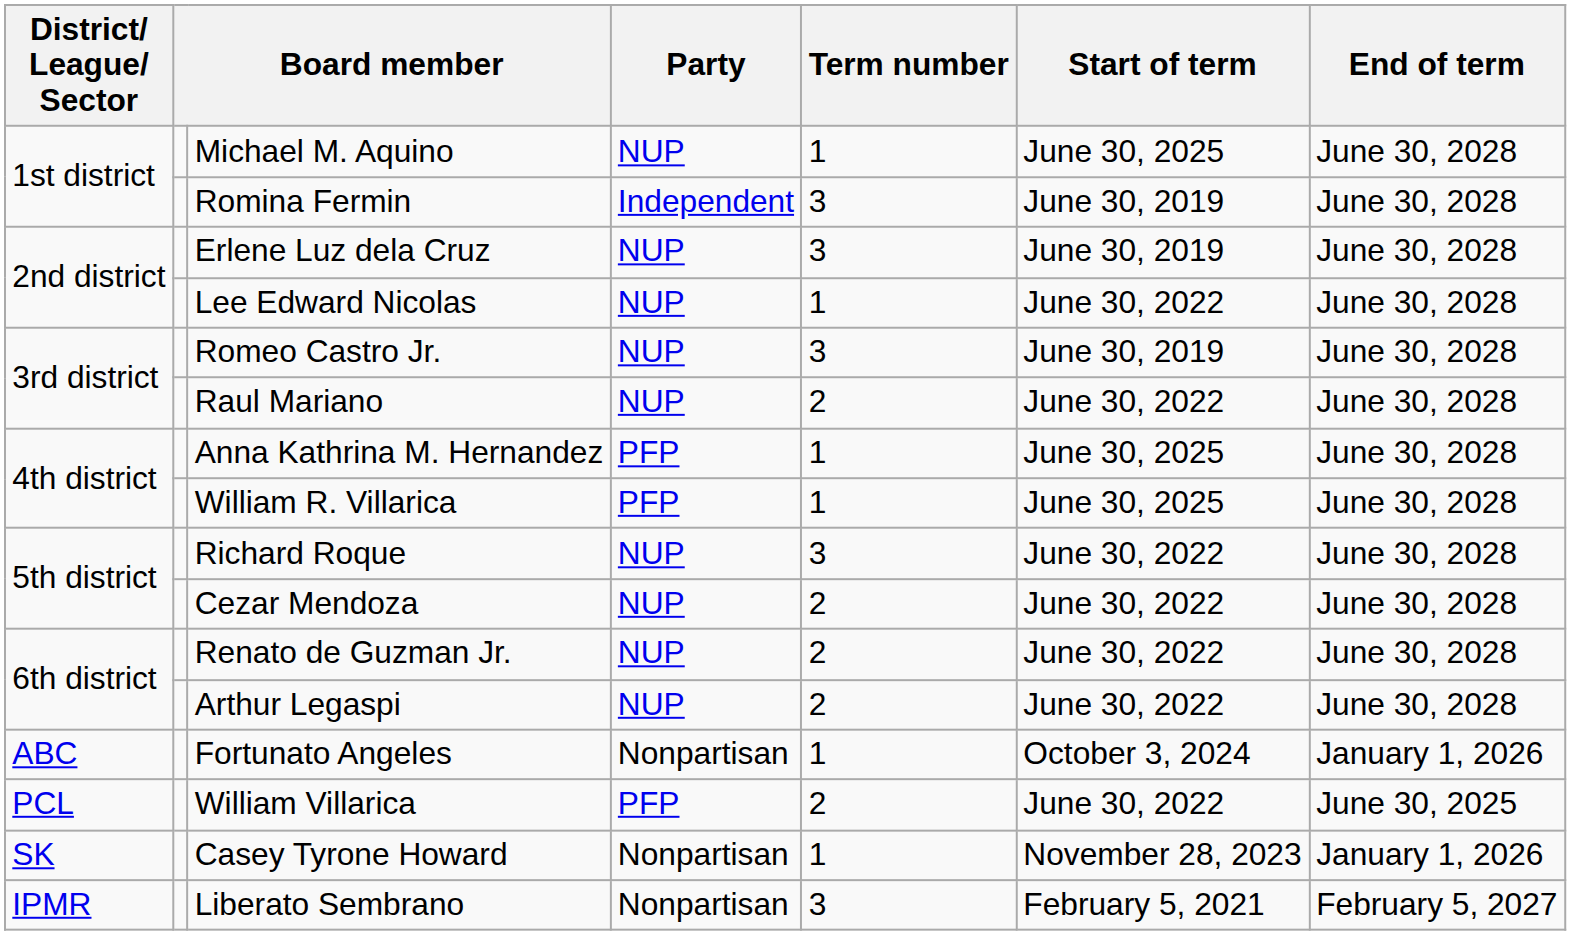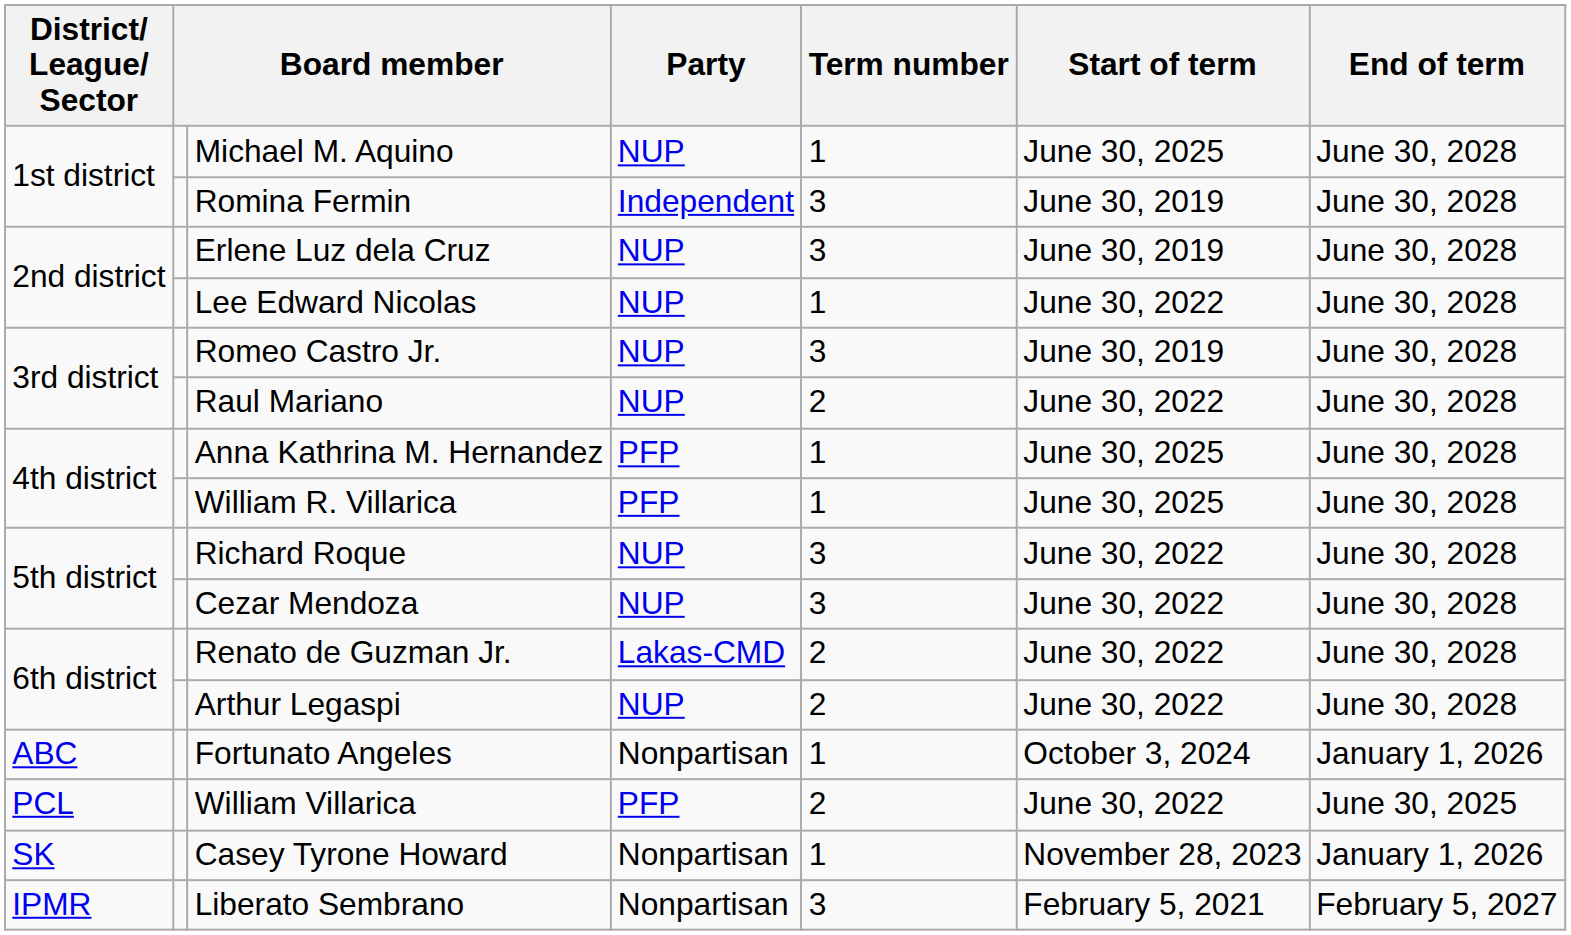(817, 603) 2 -> (817, 603) 3
(651, 653) NUP -> (701, 653) Lakas-CMD
